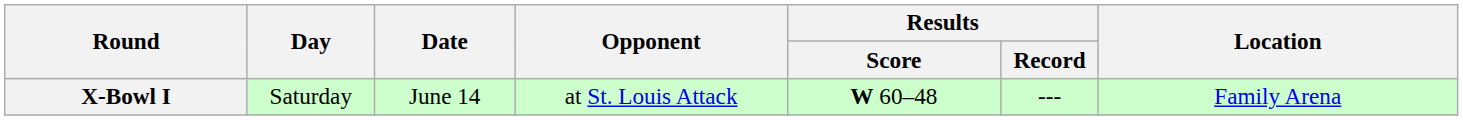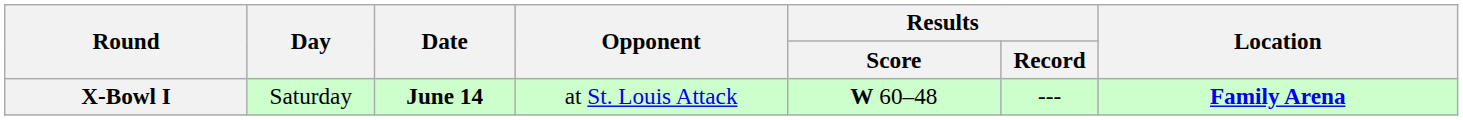(445, 96) normal -> (445, 96) bold
(1278, 96) normal -> (1278, 96) bold
